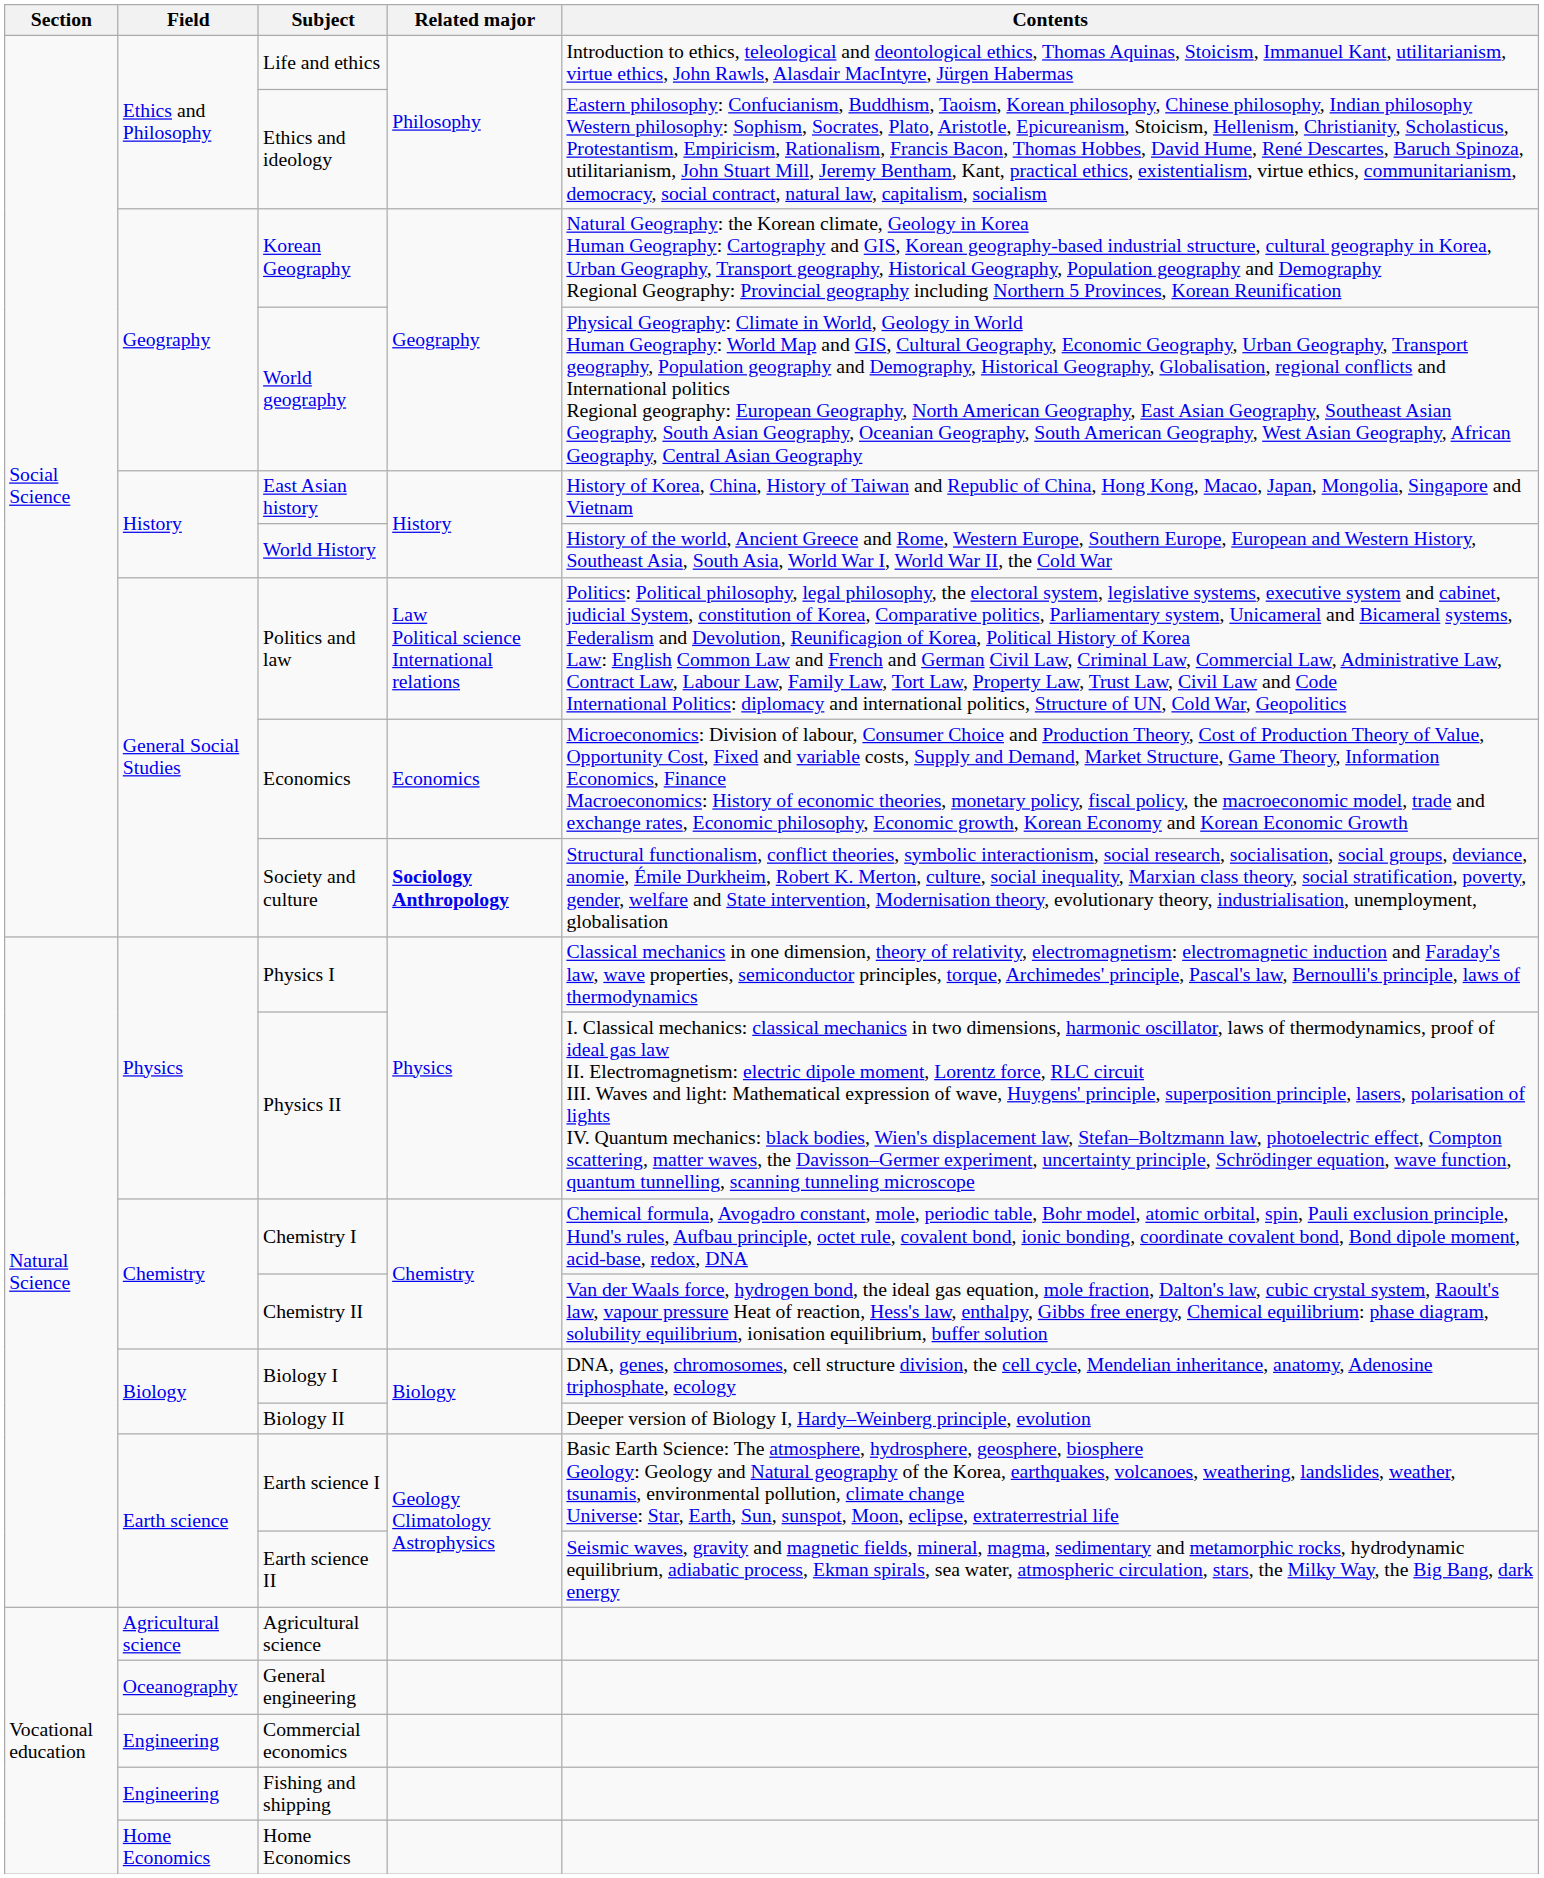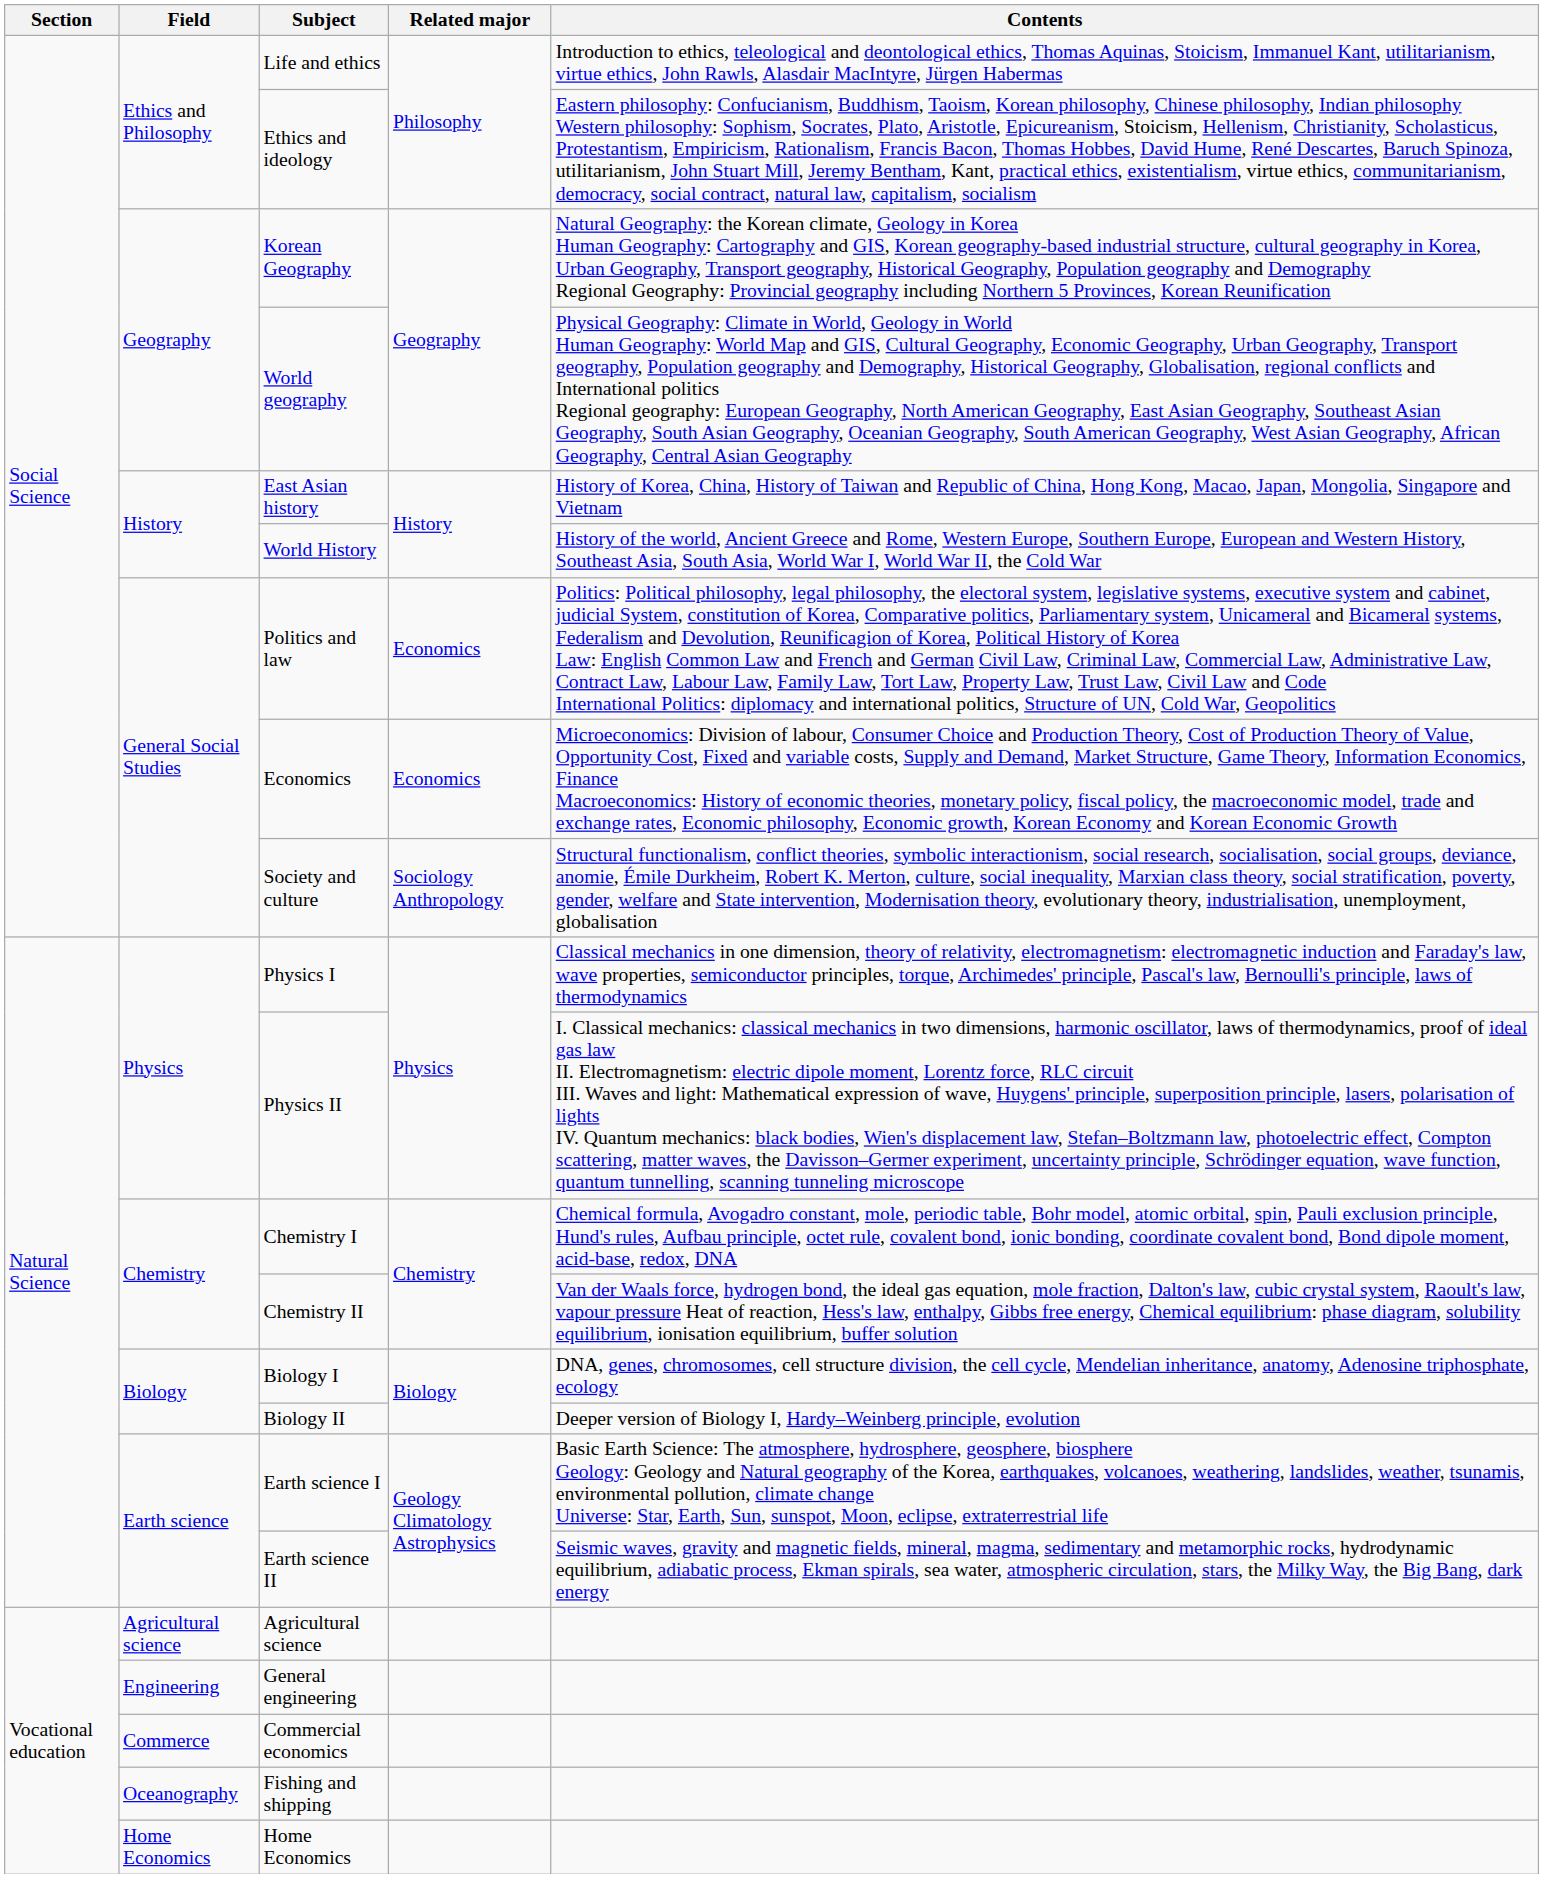(456, 648) Law Political science International relations -> (437, 648) Economics
(451, 887) bold -> (448, 887) normal
(180, 1686) Oceanography -> (171, 1686) Engineering
(171, 1740) Engineering -> (166, 1740) Commerce
(171, 1793) Engineering -> (180, 1793) Oceanography
